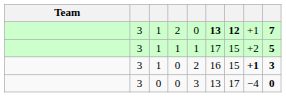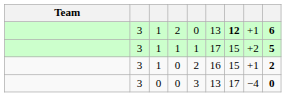(215, 30) bold -> (215, 30) normal
(272, 30) 7 -> (272, 30) 6
(253, 65) bold -> (253, 65) normal
(272, 65) 3 -> (272, 65) 2
